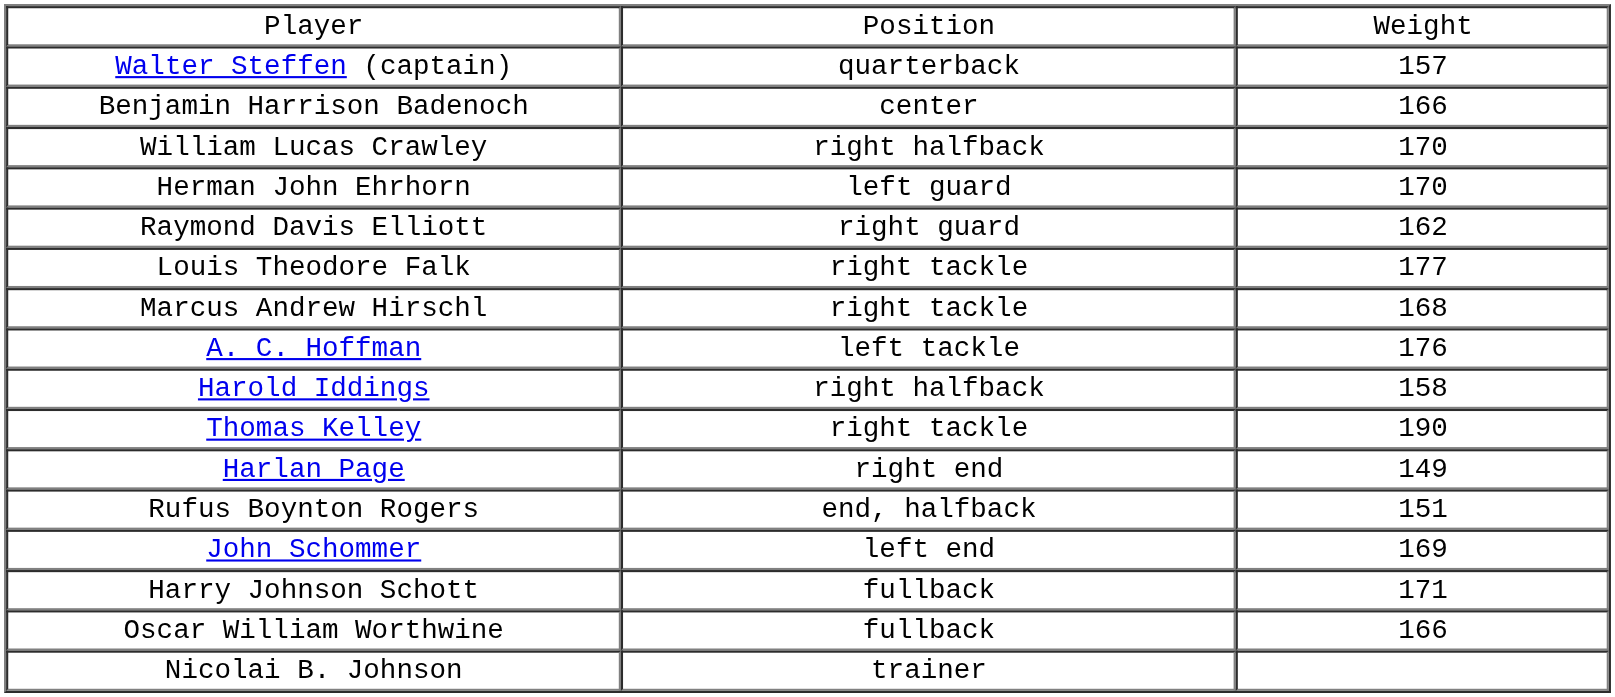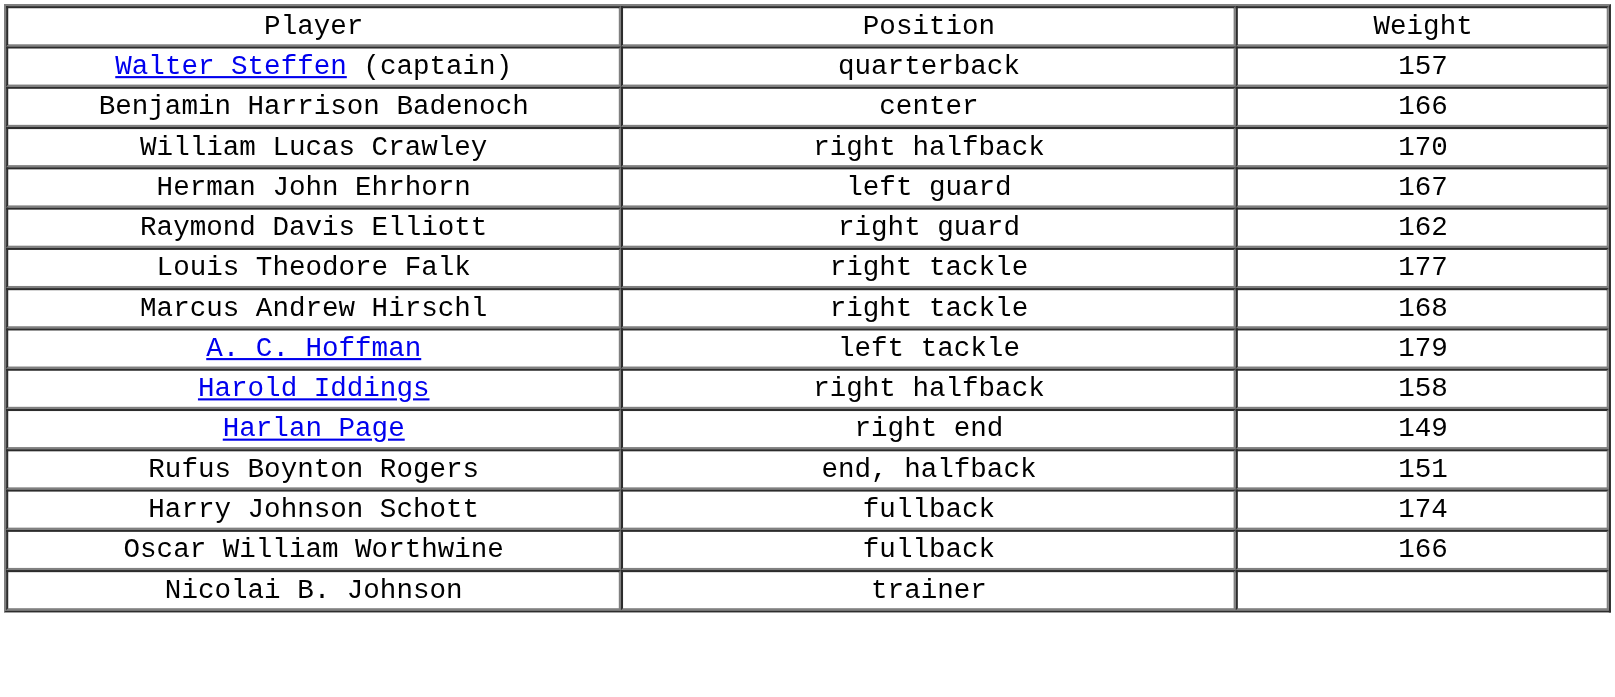(1423, 187) 170 -> (1423, 187) 167
(1423, 348) 176 -> (1423, 348) 179
- row: (314, 429)
- row: (314, 550)
(1423, 590) 171 -> (1423, 510) 174
